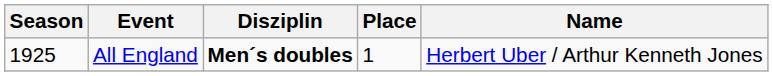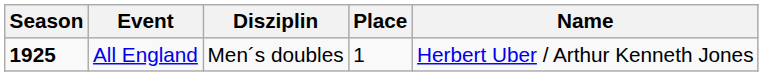(33, 54) normal -> (33, 54) bold
(280, 54) bold -> (276, 54) normal
